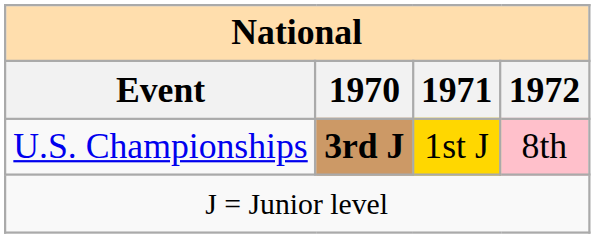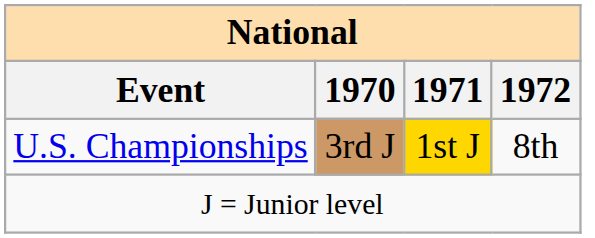(364, 145) bold -> (360, 145) normal
(544, 145) pink background -> (535, 145) no background
